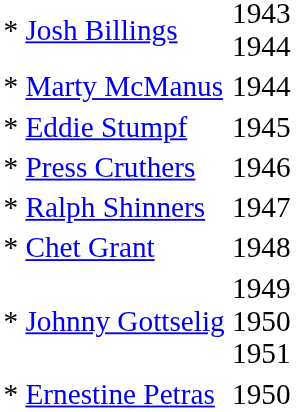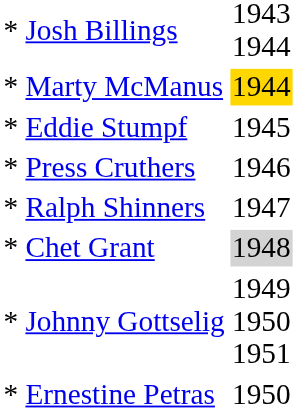(261, 86) no background -> (261, 86) gold background
(261, 247) no background -> (261, 247) lightgrey background
